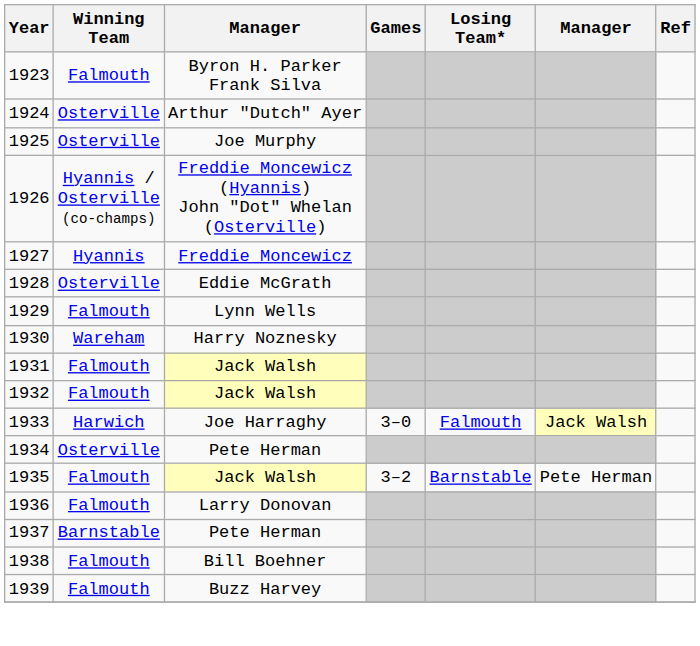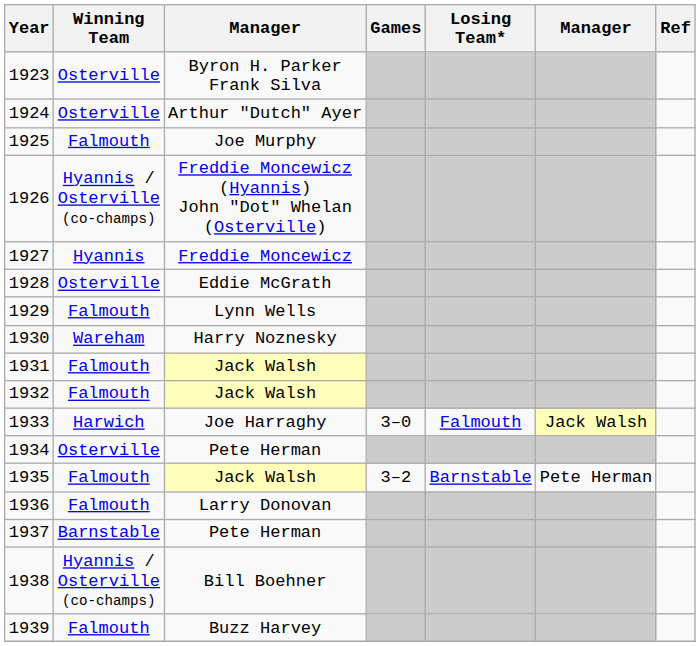(109, 76) Falmouth -> (109, 76) Osterville
(109, 141) Osterville -> (109, 141) Falmouth
(109, 561) Falmouth -> (109, 580) Hyannis / Osterville (co-champs)
